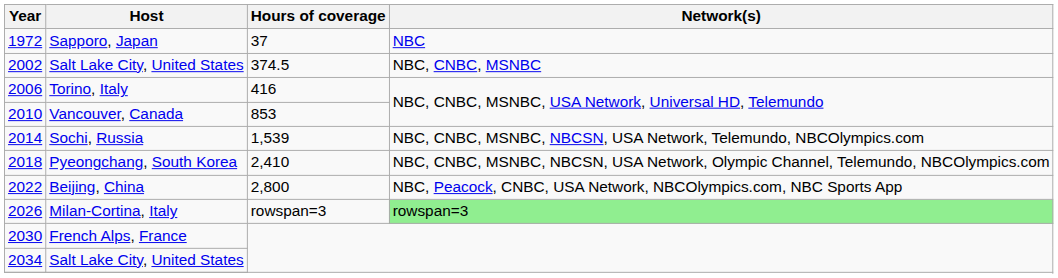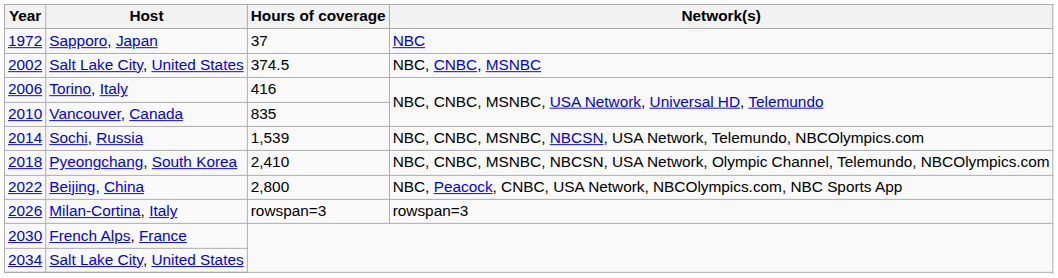(264, 114) 853 -> (264, 114) 835
(430, 211) lightgreen background -> (430, 211) no background
